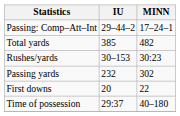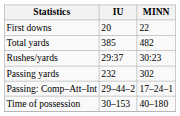rows swapped: (29, 88) <-> (52, 27)
(116, 58) 30–153 -> (112, 58) 29:37
(112, 104) 29:37 -> (116, 104) 30–153
